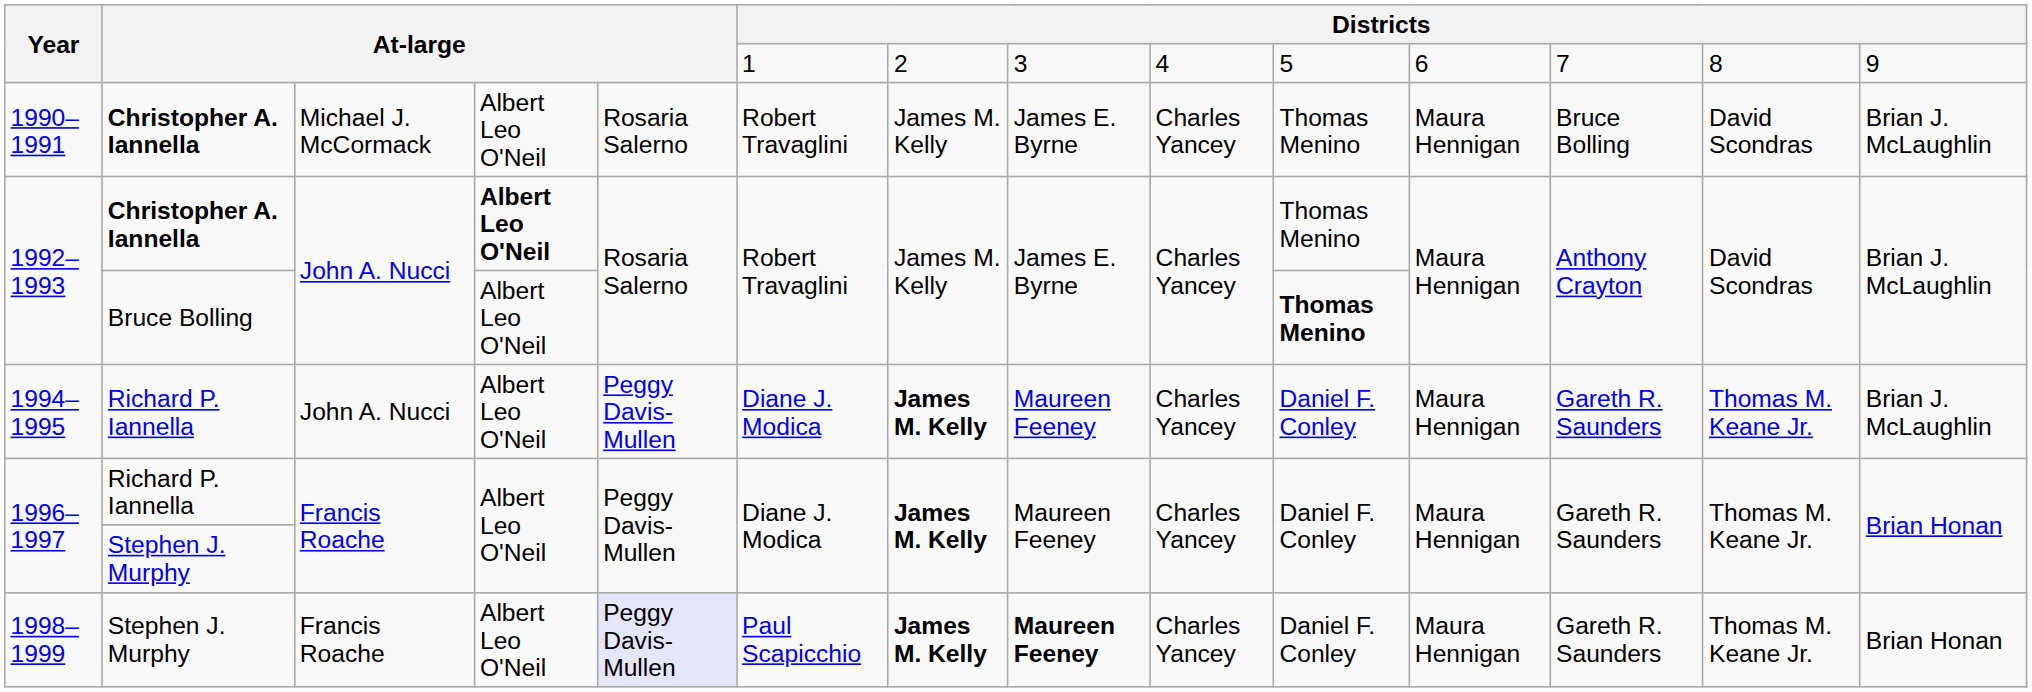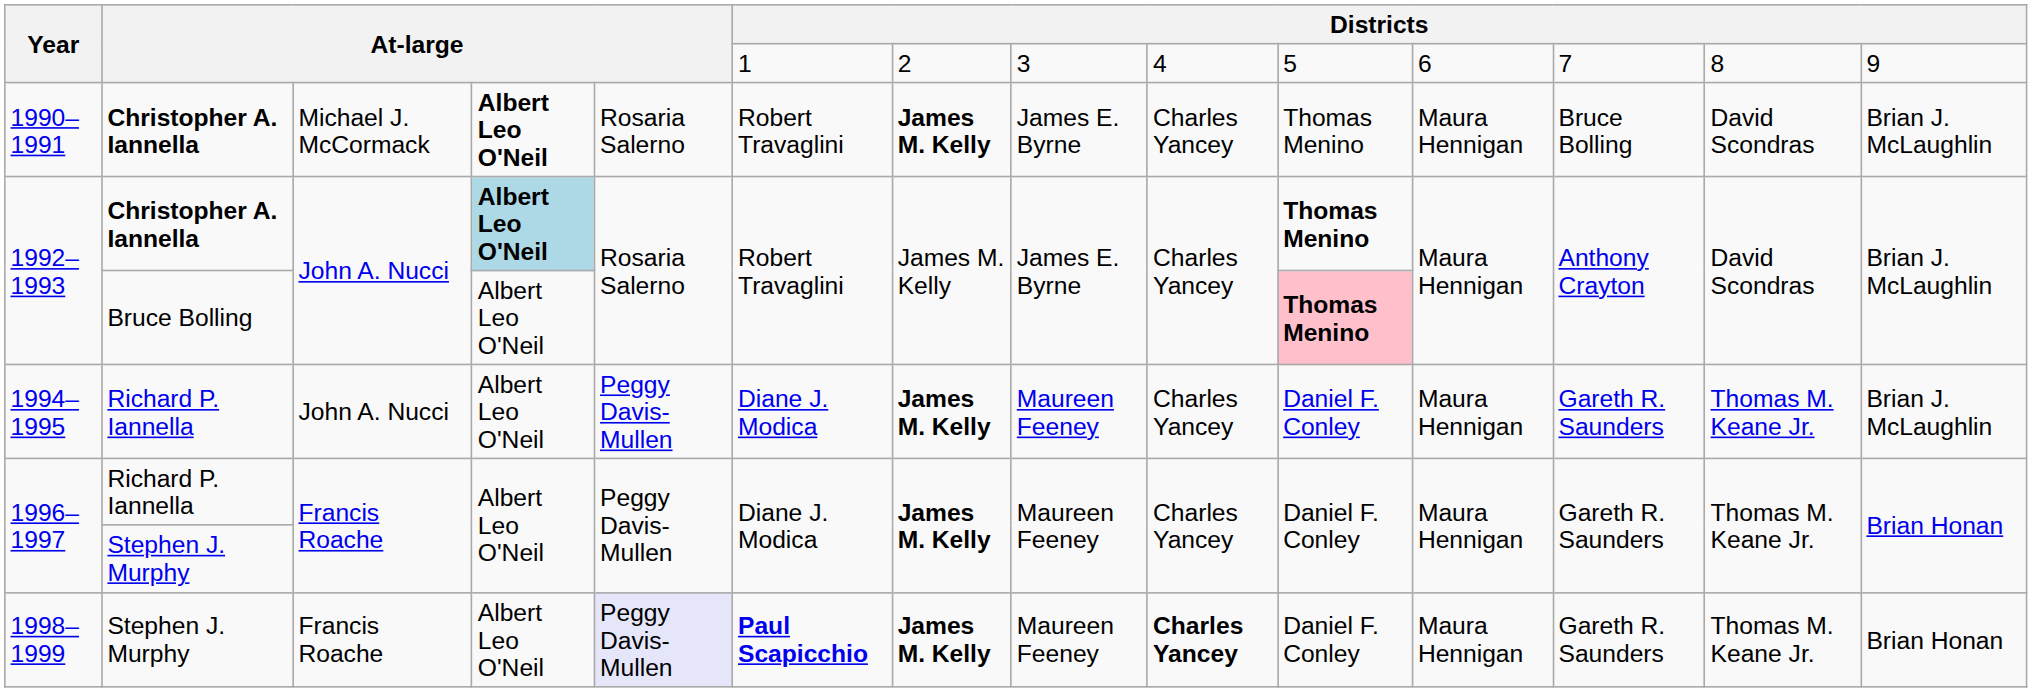(513, 130) normal -> (513, 130) bold
(947, 130) normal -> (944, 130) bold
(516, 224) no background -> (513, 224) lightblue background
(1324, 224) normal -> (1330, 224) bold
(1327, 318) no background -> (1330, 318) pink background
(802, 639) normal -> (803, 639) bold
(1064, 639) bold -> (1065, 639) normal
(1198, 639) normal -> (1198, 639) bold
